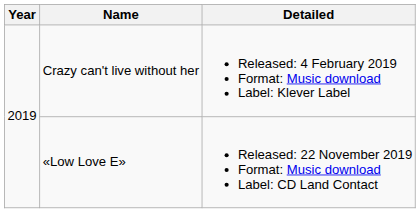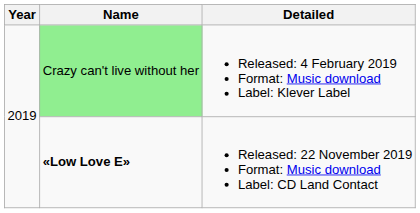(121, 70) no background -> (121, 70) lightgreen background
(84, 162) normal -> (86, 162) bold
